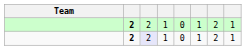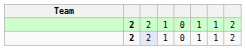(216, 25) 2 -> (216, 25) 1
(232, 25) 1 -> (232, 25) 2
(216, 38) 2 -> (216, 38) 1
(232, 38) 1 -> (232, 38) 2
